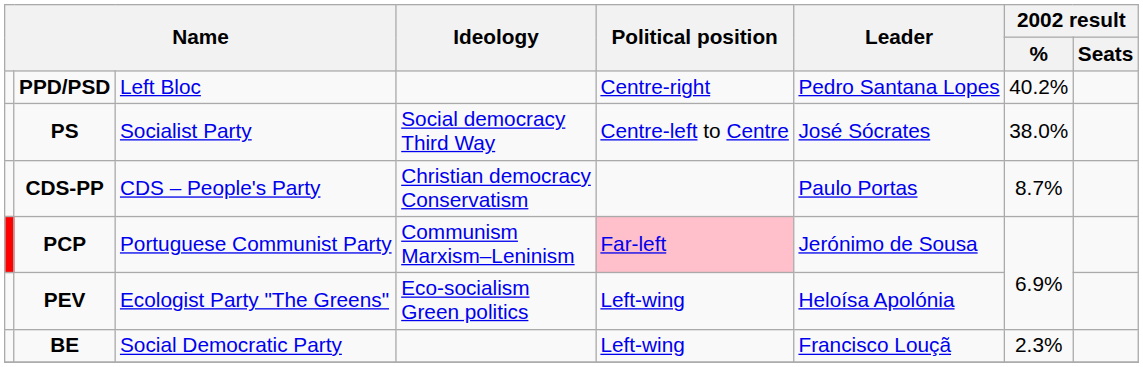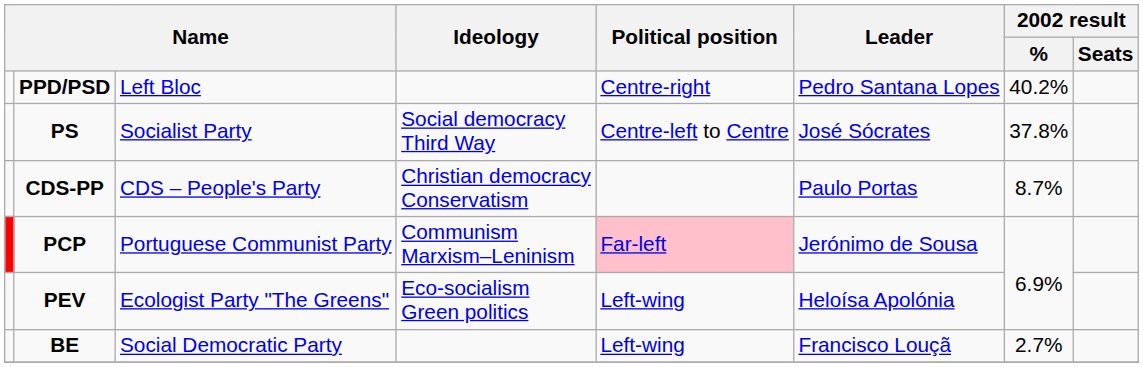(1039, 131) 38.0% -> (1039, 131) 37.8%
(1039, 345) 2.3% -> (1039, 345) 2.7%
